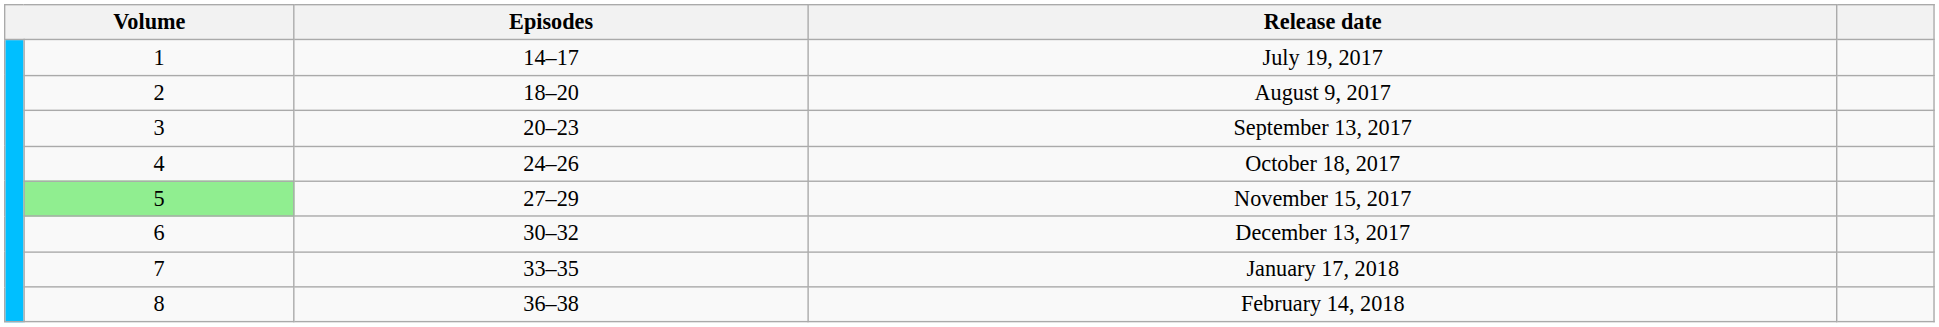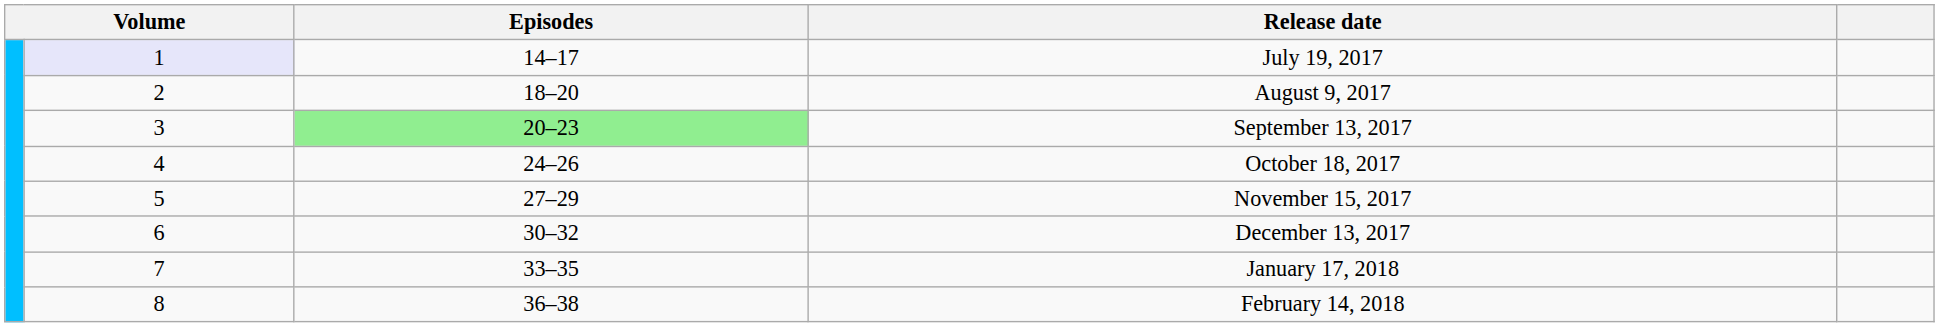(159, 57) no background -> (159, 57) lavender background
(551, 127) no background -> (551, 127) lightgreen background
(159, 198) lightgreen background -> (159, 198) no background
